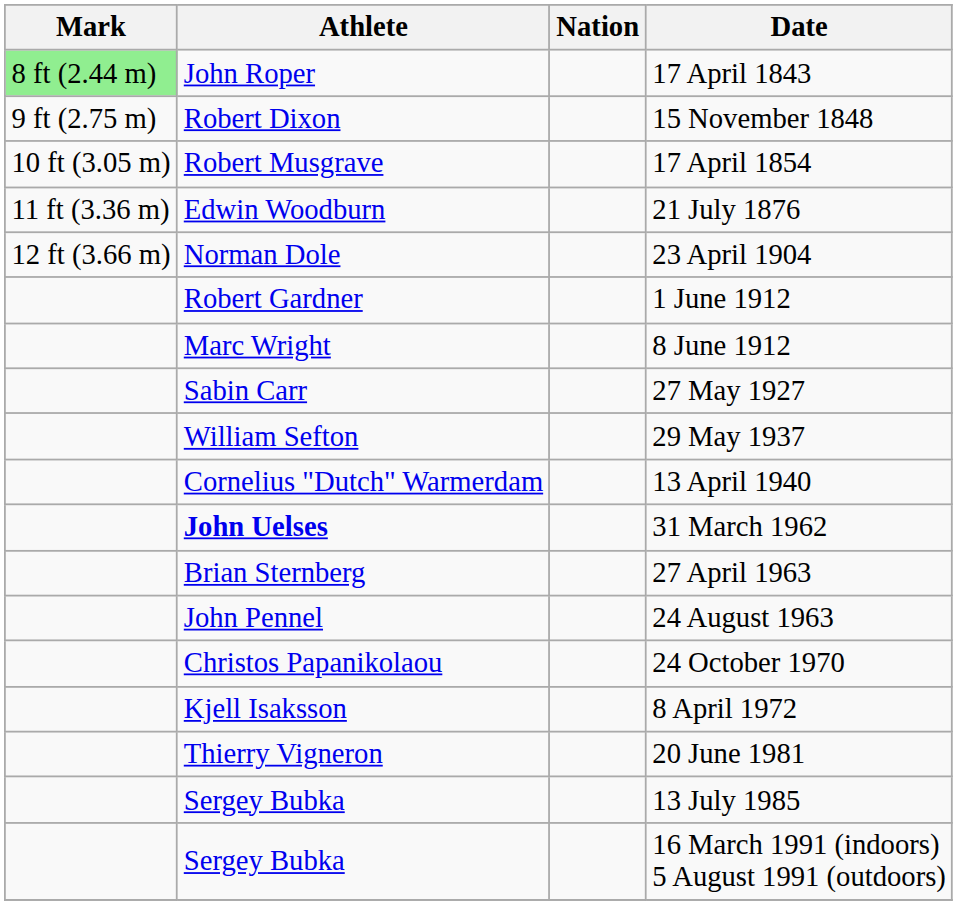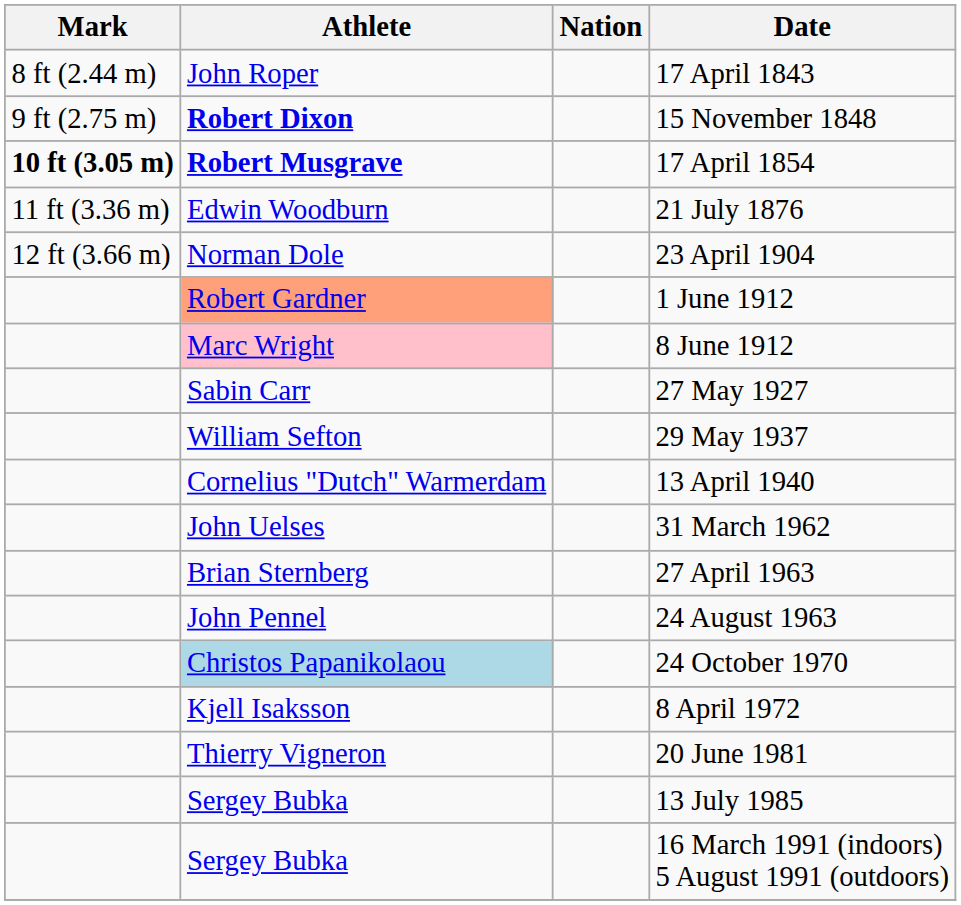(84, 72) lightgreen background -> (84, 72) no background
(262, 118) normal -> (270, 118) bold
(91, 163) normal -> (93, 163) bold
(284, 163) normal -> (295, 163) bold
(273, 299) no background -> (276, 299) lightsalmon background
(257, 345) no background -> (260, 345) pink background
(256, 526) bold -> (256, 526) normal
(313, 663) no background -> (316, 663) lightblue background
